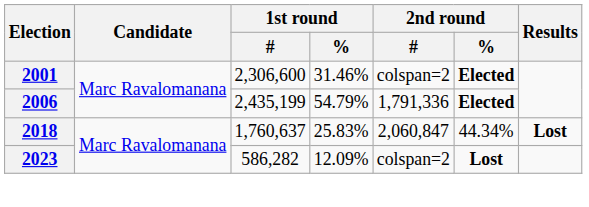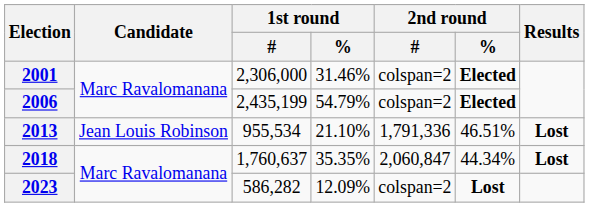(270, 74) 2,306,600 -> (272, 74) 2,306,000
(413, 103) 1,791,336 -> (415, 103) colspan=2
+ row: (40, 131)
(341, 131) 25.83% -> (343, 159) 35.35%
